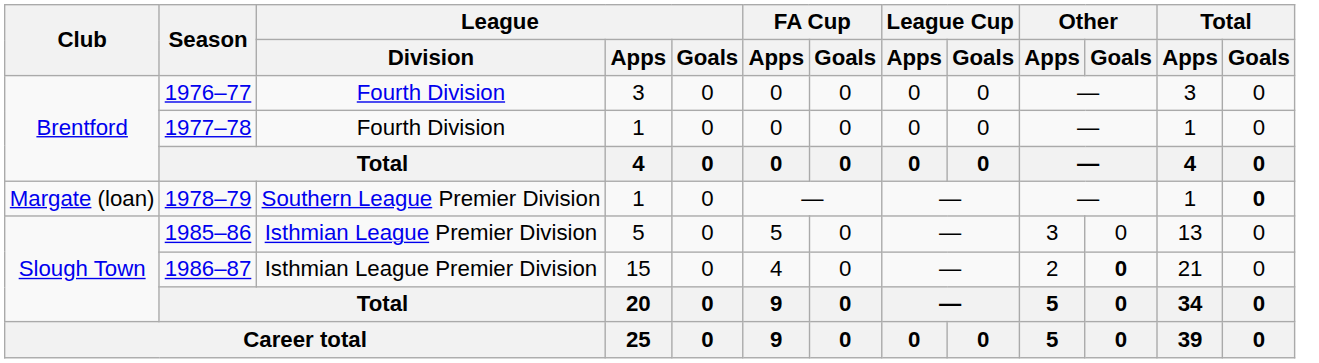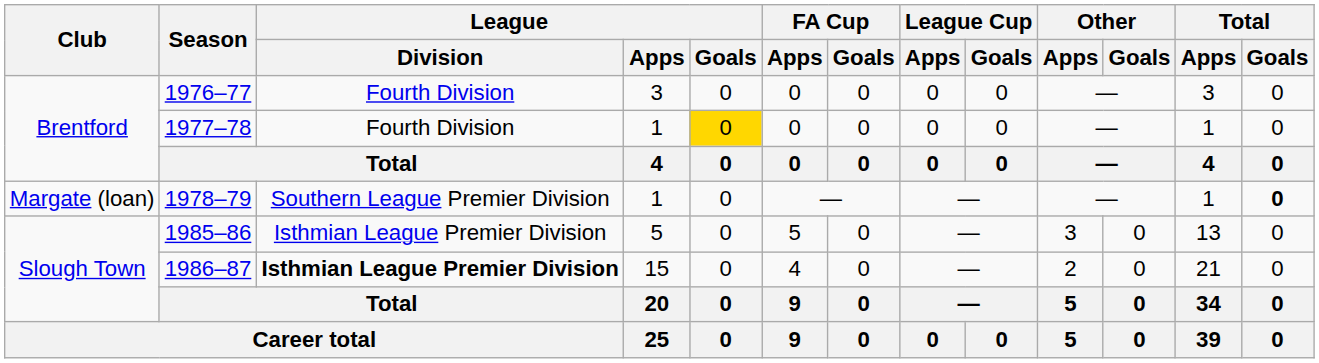(707, 127) no background -> (726, 127) gold background
(431, 269) normal -> (440, 269) bold
(1121, 269) bold -> (1139, 269) normal
